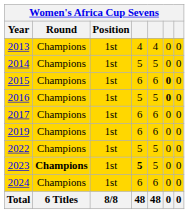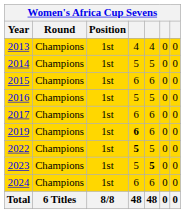(168, 81) bold -> (165, 81) normal
(168, 98) bold -> (165, 98) normal
(140, 132) normal -> (136, 132) bold
(140, 149) normal -> (136, 149) bold
(61, 166) bold -> (60, 166) normal
(140, 166) bold -> (136, 166) normal
(155, 166) normal -> (152, 166) bold
